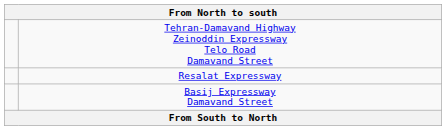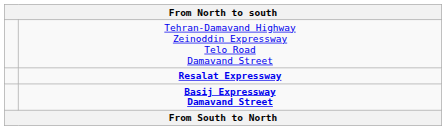(230, 76) normal -> (230, 76) bold
(230, 97) normal -> (230, 97) bold
